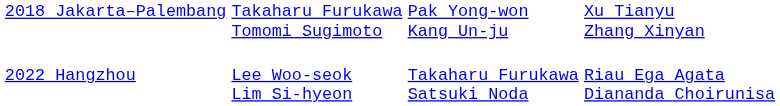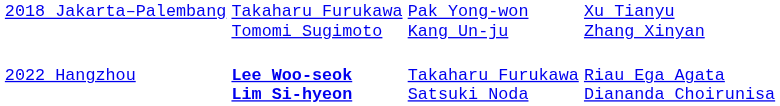(292, 85) normal -> (292, 85) bold
